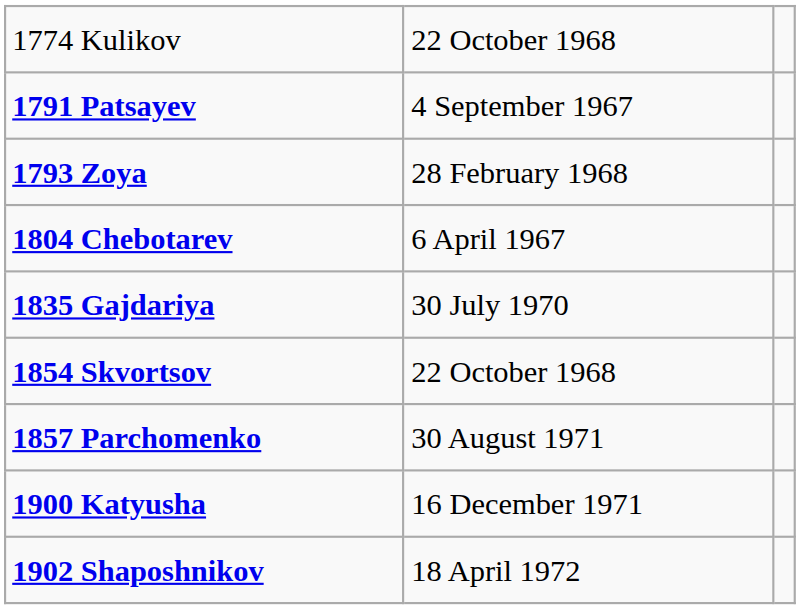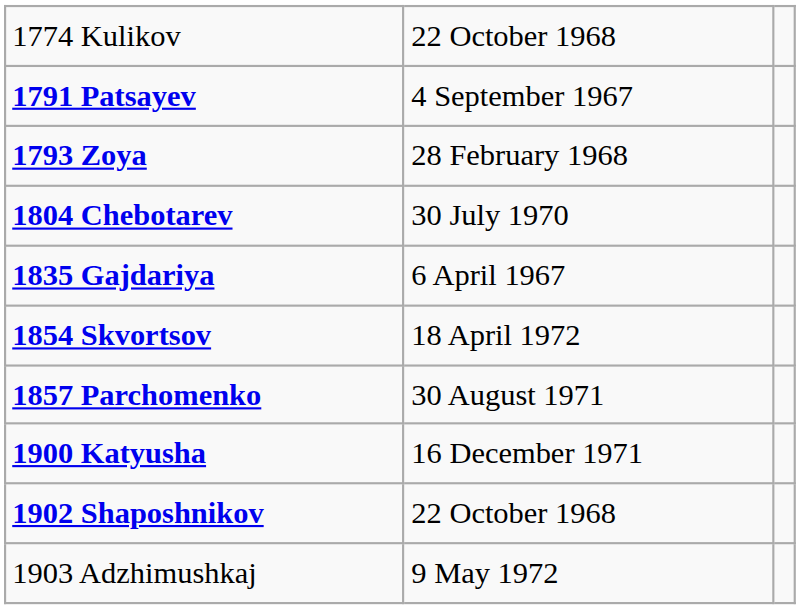(488, 238) 6 April 1967 -> (490, 214) 30 July 1970
(490, 304) 30 July 1970 -> (488, 274) 6 April 1967
(514, 370) 22 October 1968 -> (496, 334) 18 April 1972
(496, 569) 18 April 1972 -> (514, 513) 22 October 1968
+ row: (134, 573)
